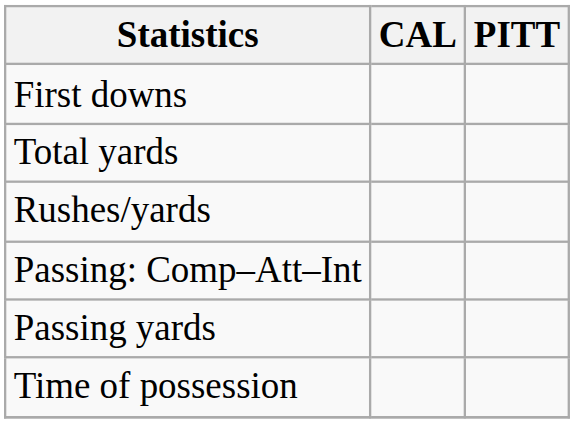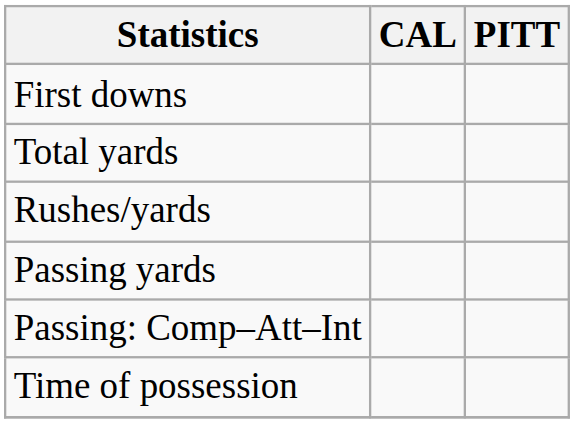rows swapped: (115, 327) <-> (188, 269)
